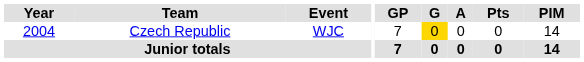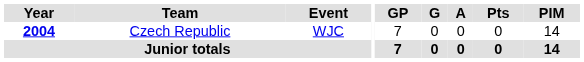(39, 31) normal -> (39, 31) bold
(435, 31) gold background -> (435, 31) no background
